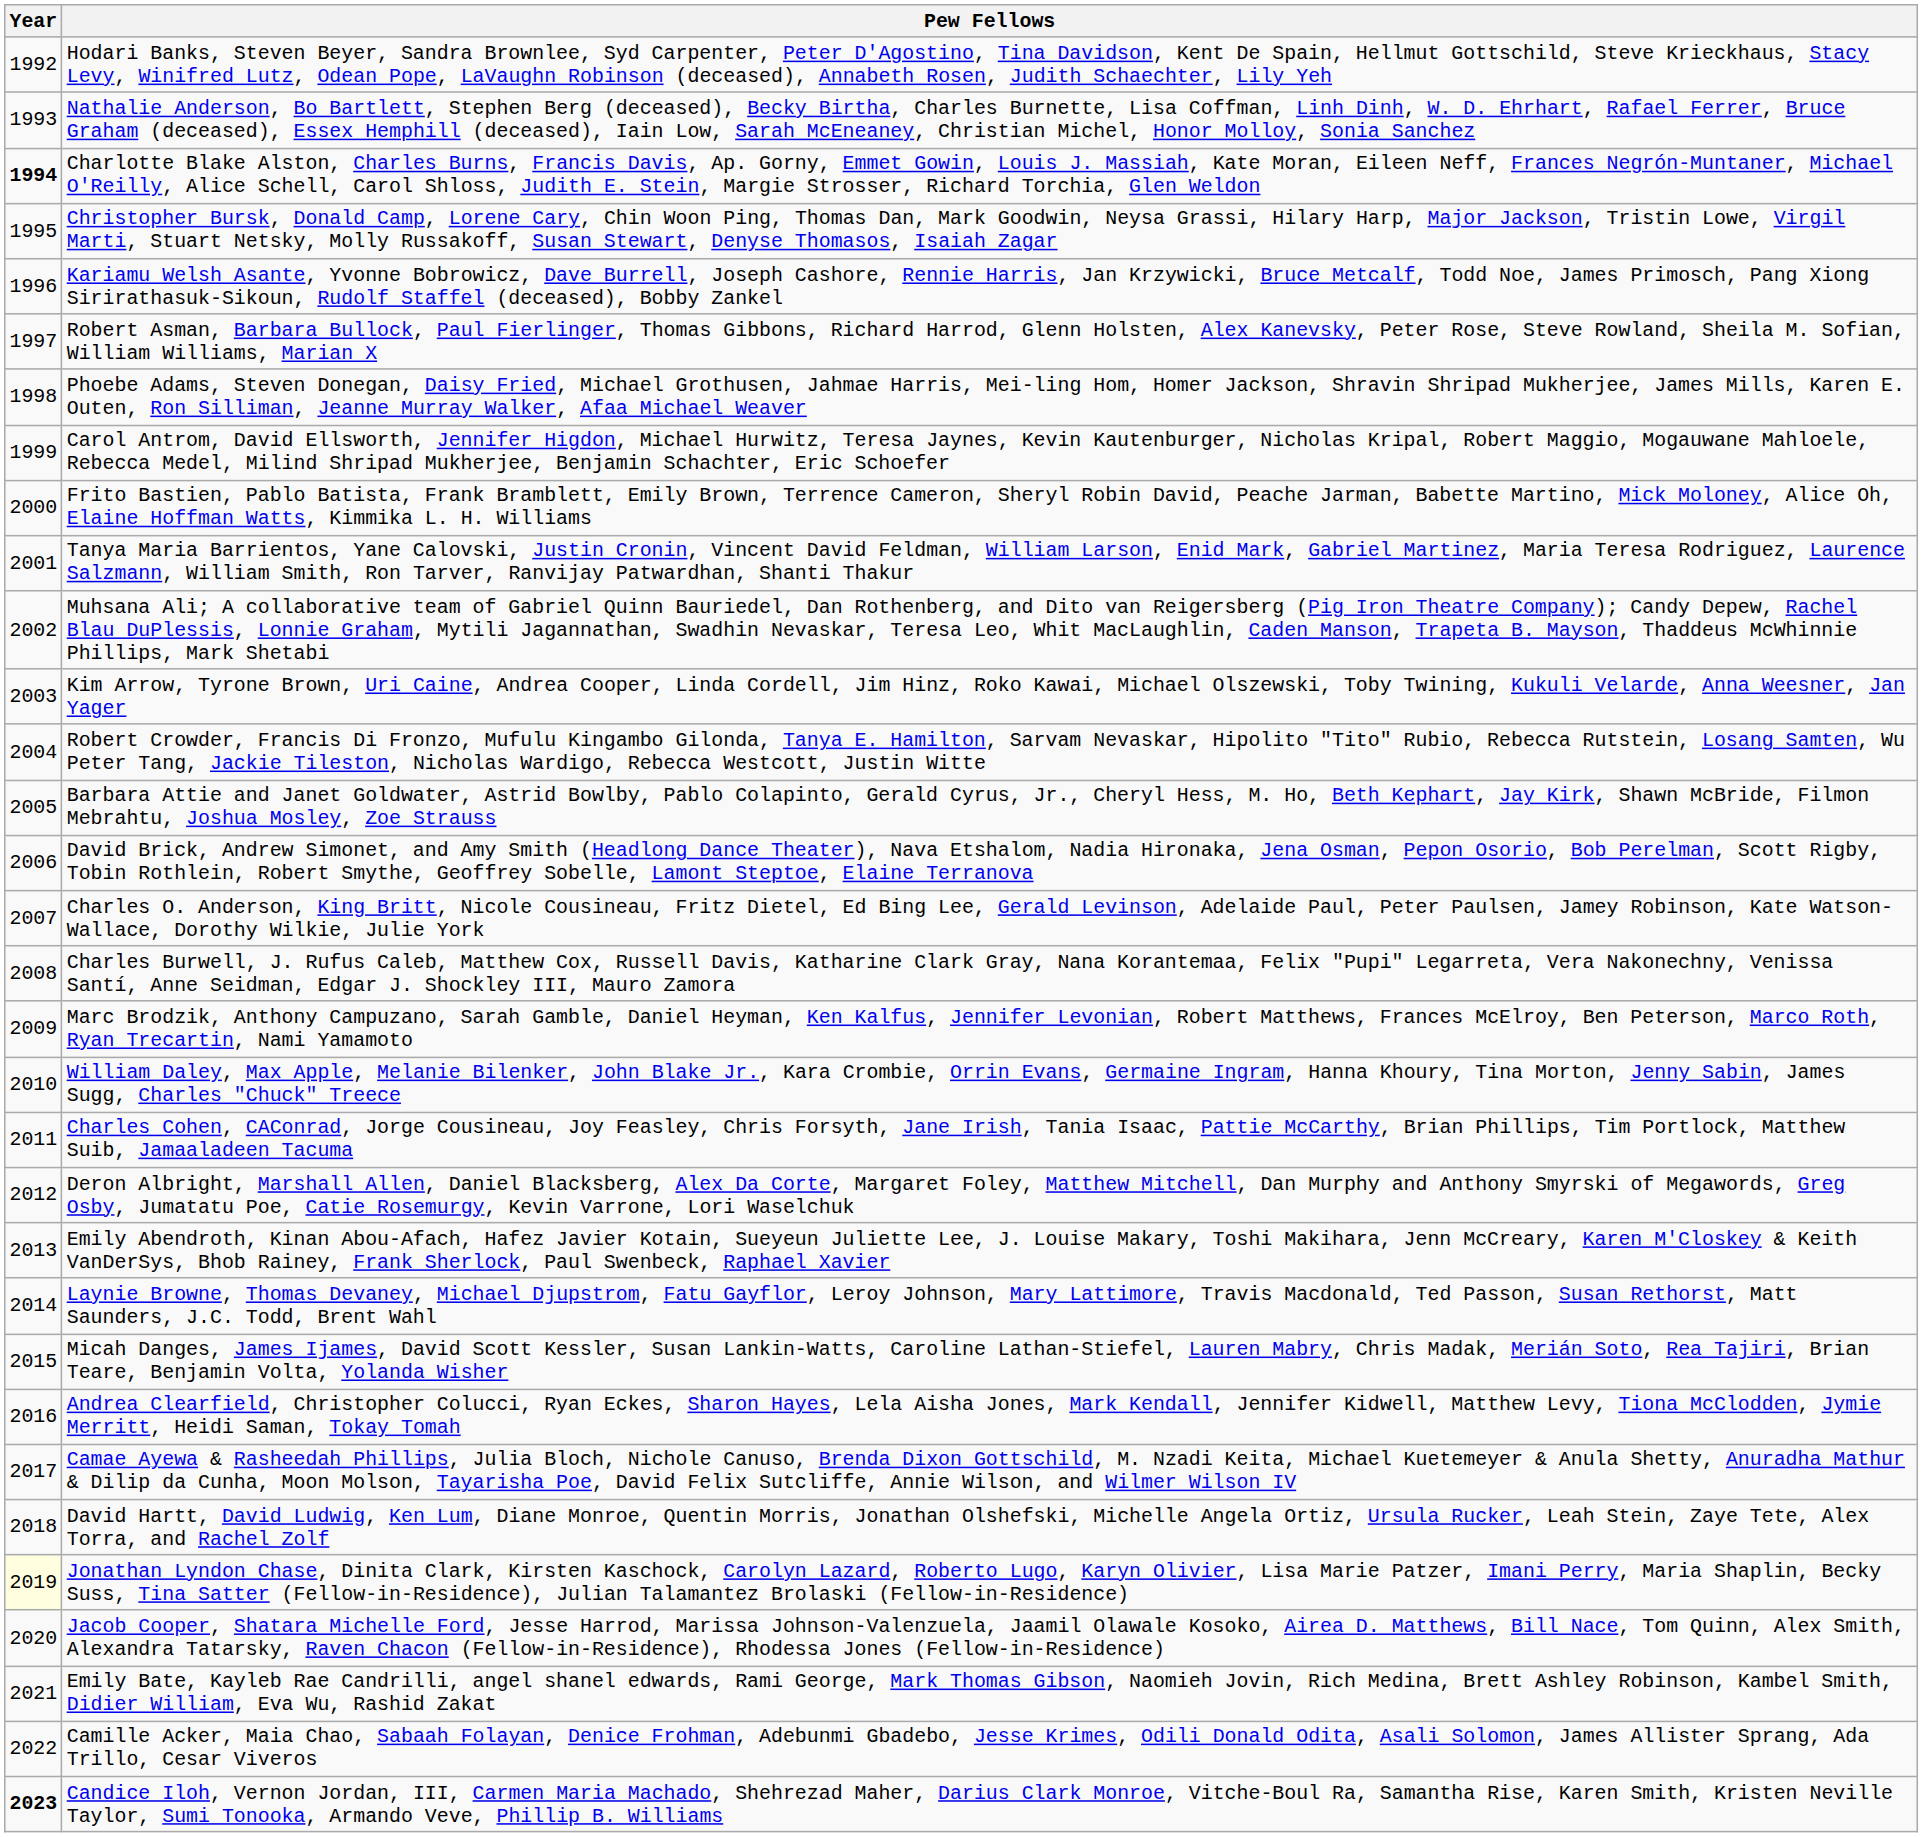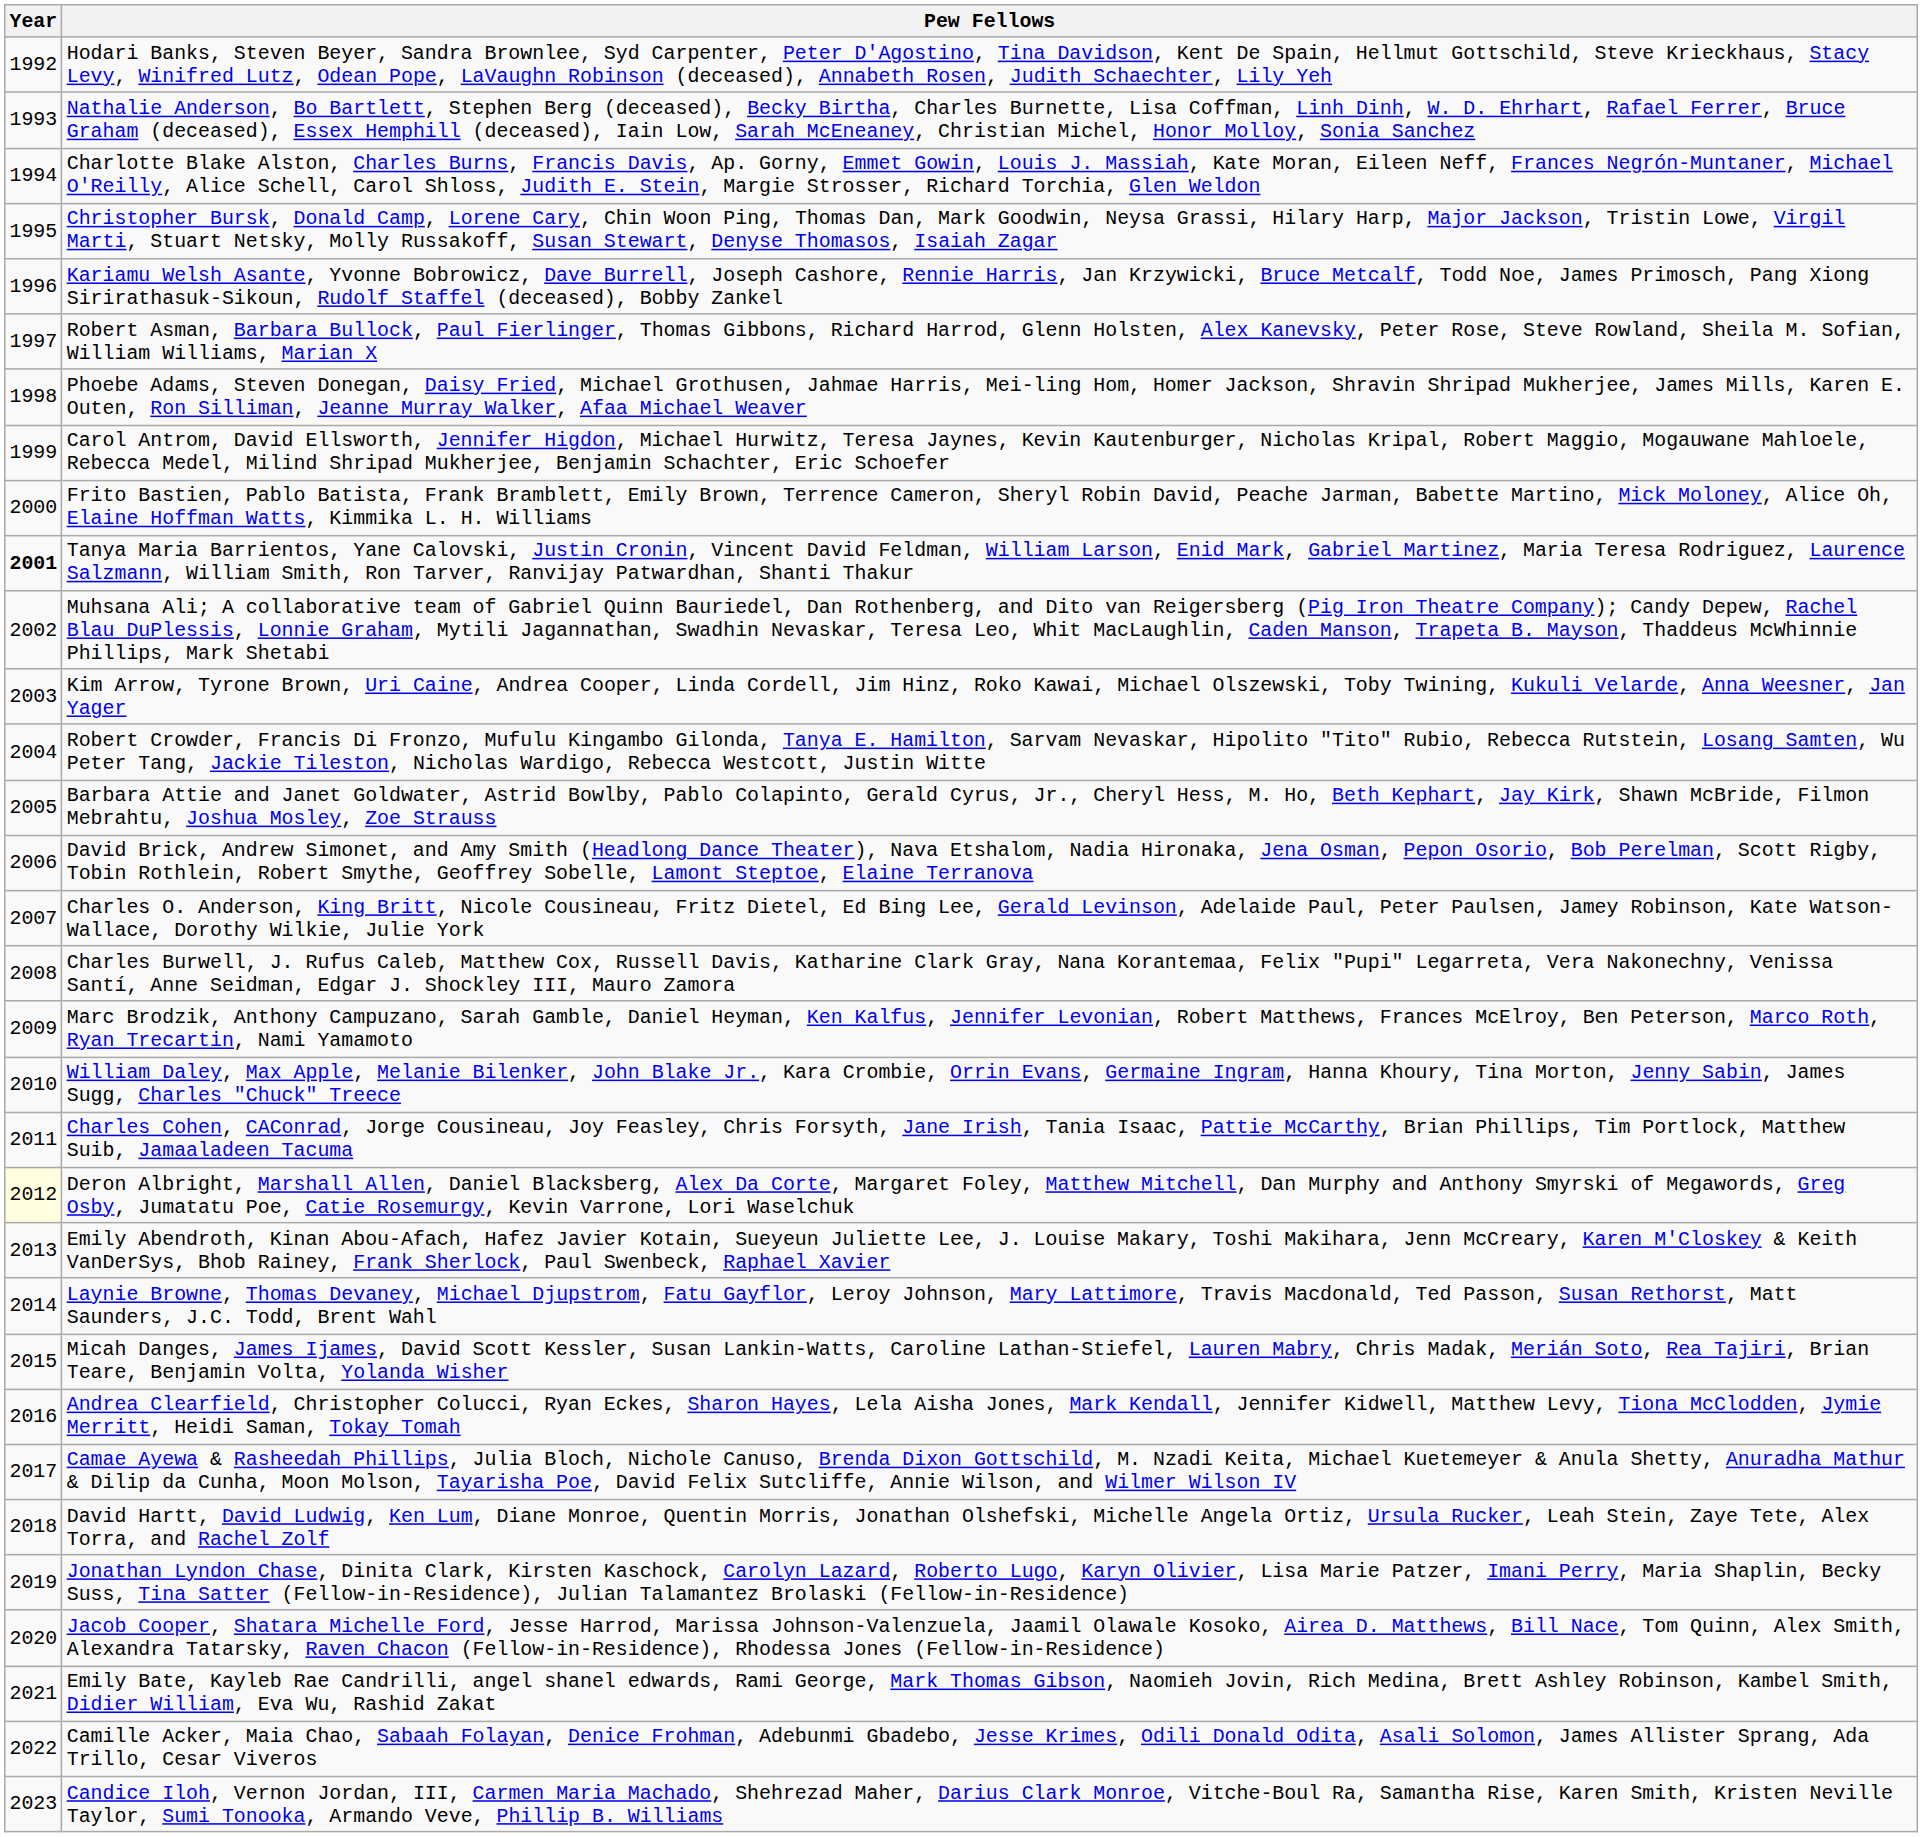(33, 176) bold -> (33, 176) normal
(33, 563) normal -> (33, 563) bold
(33, 1195) no background -> (33, 1195) lightyellow background
(33, 1583) lightyellow background -> (33, 1583) no background
(33, 1804) bold -> (33, 1804) normal
